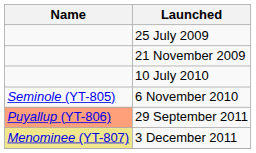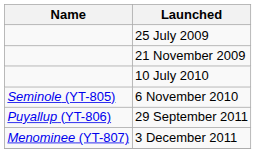(59, 117) lightsalmon background -> (59, 117) no background
(68, 138) khaki background -> (68, 138) no background
